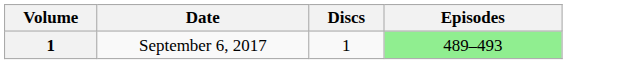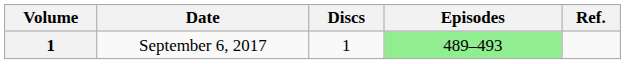+ column: (591, 17)
